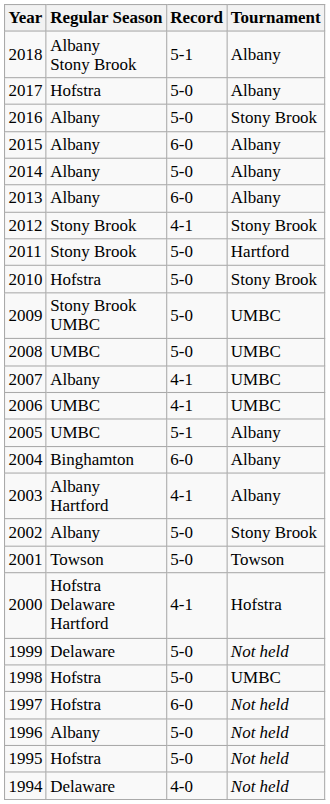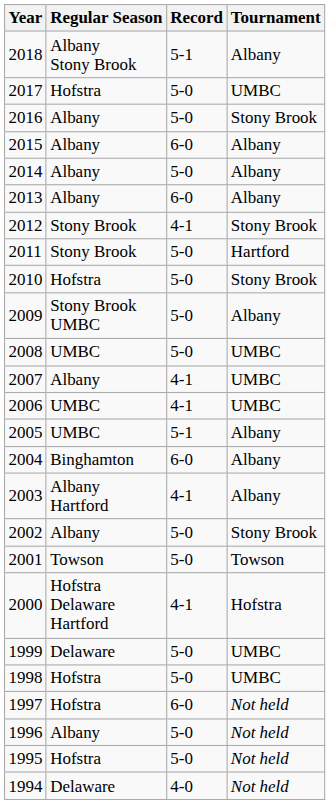(256, 90) Albany -> (256, 90) UMBC
(256, 315) UMBC -> (256, 315) Albany
(260, 651) Not held -> (256, 651) UMBC
